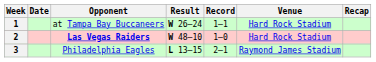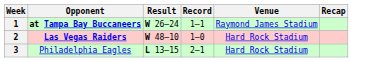- column: (39, 11)
(109, 24) normal -> (85, 24) bold
(290, 24) Hard Rock Stadium -> (267, 24) Raymond James Stadium
(290, 50) Raymond James Stadium -> (267, 50) Hard Rock Stadium
